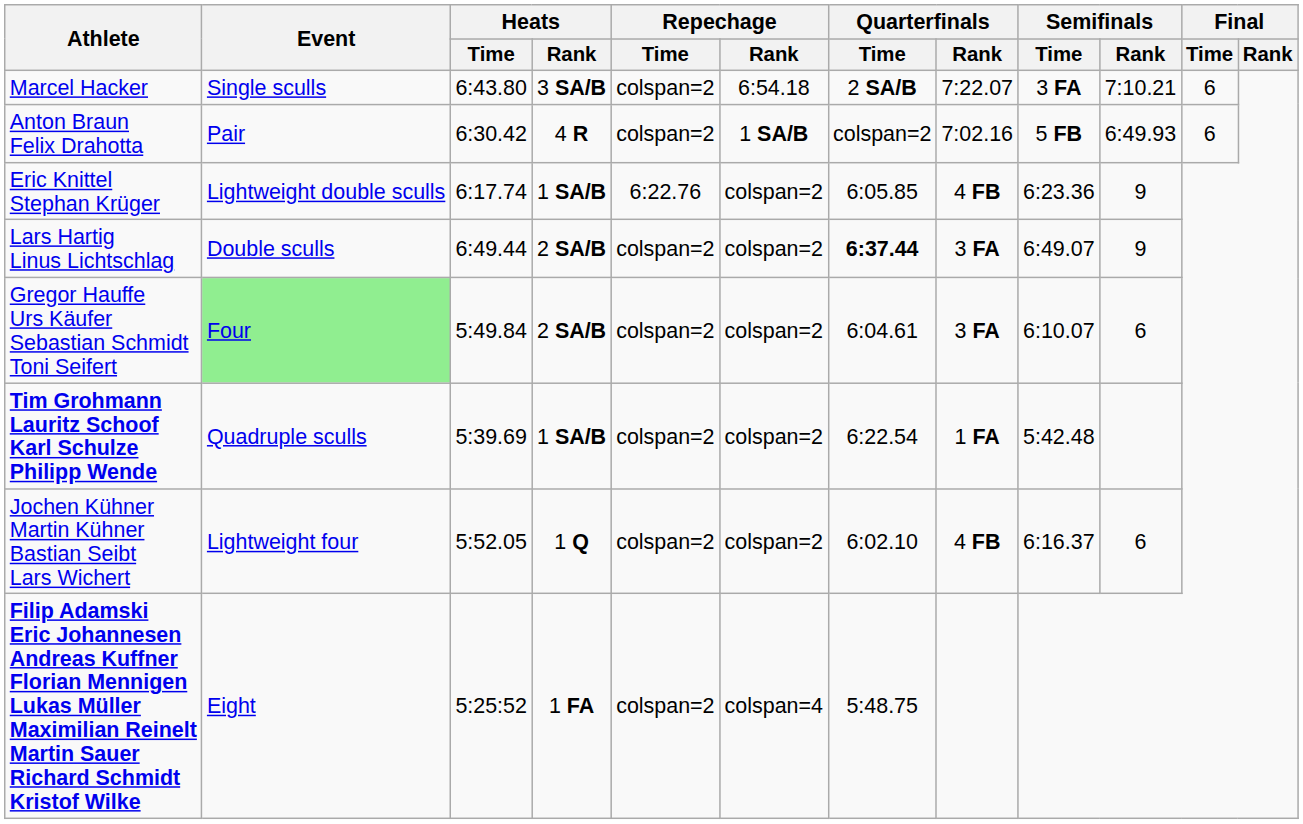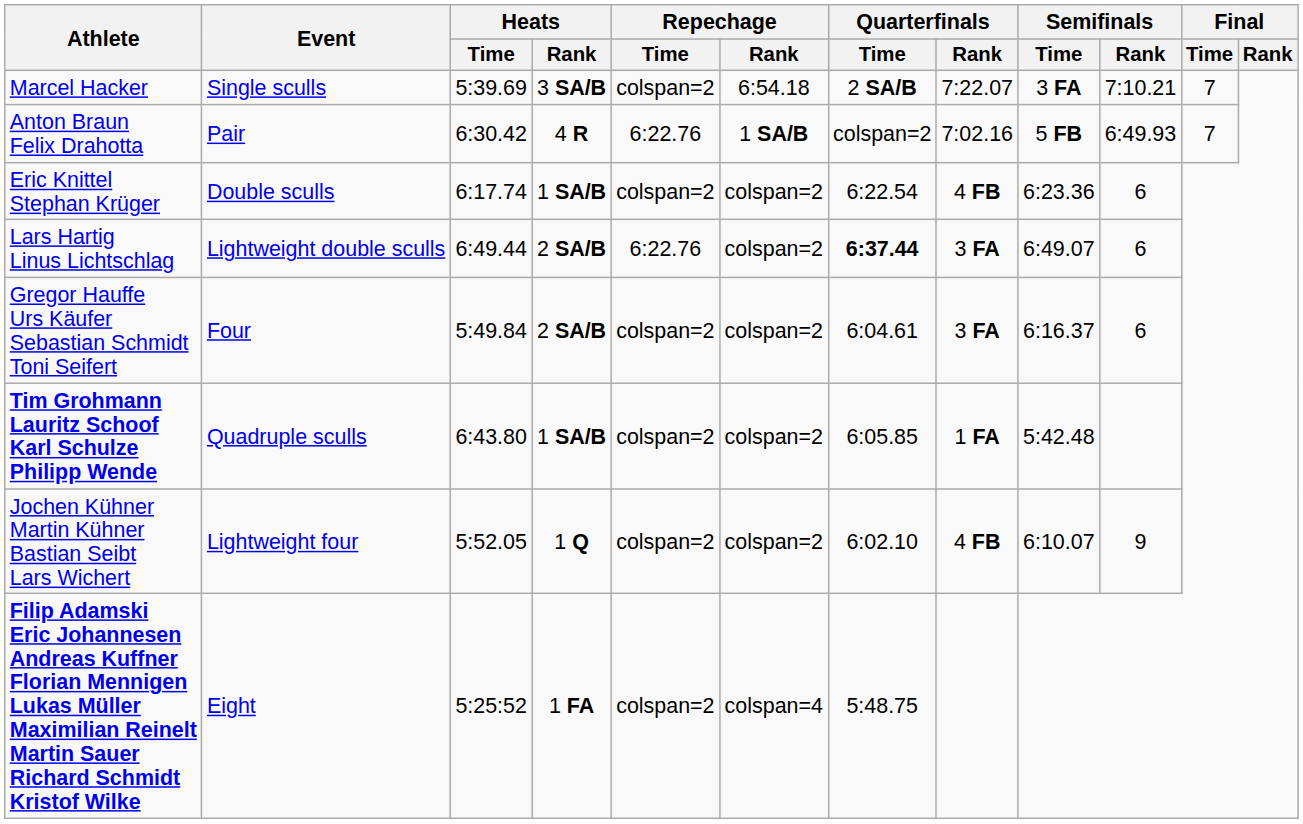(491, 88) 6:43.80 -> (491, 88) 5:39.69
(1210, 88) 6 -> (1210, 88) 7
(665, 134) colspan=2 -> (665, 134) 6:22.76
(1210, 134) 6 -> (1210, 134) 7
(326, 192) Lightweight double sculls -> (271, 192) Double sculls
(665, 192) 6:22.76 -> (665, 192) colspan=2
(882, 192) 6:05.85 -> (882, 192) 6:22.54
(1140, 192) 9 -> (1140, 192) 6
(271, 249) Double sculls -> (326, 249) Lightweight double sculls
(665, 249) colspan=2 -> (665, 249) 6:22.76
(1140, 249) 9 -> (1140, 249) 6
(229, 331) lightgreen background -> (229, 331) no background
(1059, 331) 6:10.07 -> (1059, 331) 6:16.37
(491, 436) 5:39.69 -> (491, 436) 6:43.80
(882, 436) 6:22.54 -> (882, 436) 6:05.85
(1059, 542) 6:16.37 -> (1059, 542) 6:10.07
(1140, 542) 6 -> (1140, 542) 9
